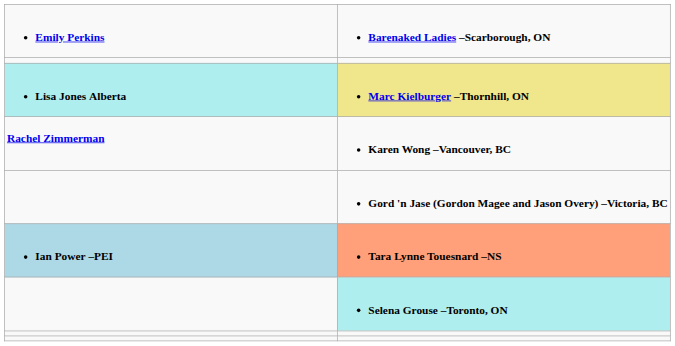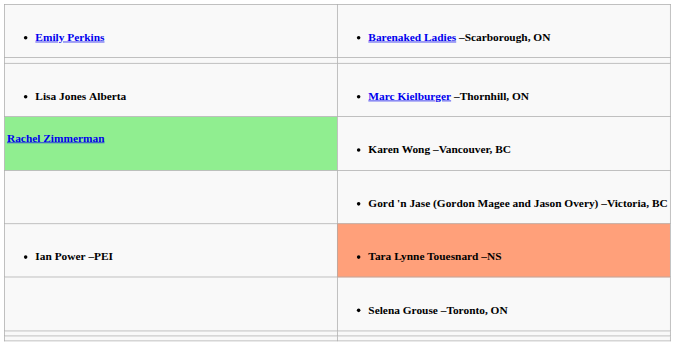(171, 96) paleturquoise background -> (171, 96) no background
(504, 96) khaki background -> (504, 96) no background
(56, 138) no background -> (56, 138) lightgreen background
(171, 257) lightblue background -> (171, 257) no background
(504, 310) paleturquoise background -> (504, 310) no background
